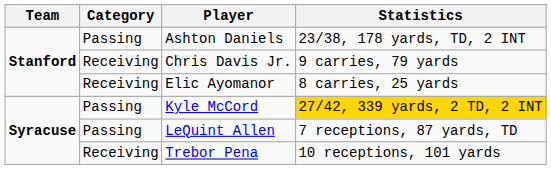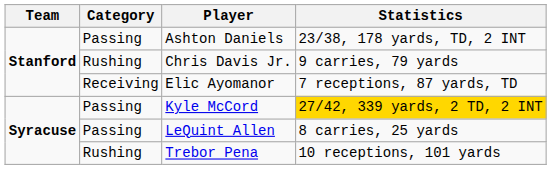(121, 62) Receiving -> (112, 62) Rushing
(378, 85) 8 carries, 25 yards -> (408, 85) 7 receptions, 87 yards, TD
(408, 130) 7 receptions, 87 yards, TD -> (378, 130) 8 carries, 25 yards
(121, 153) Receiving -> (112, 153) Rushing
